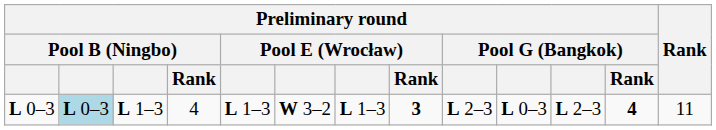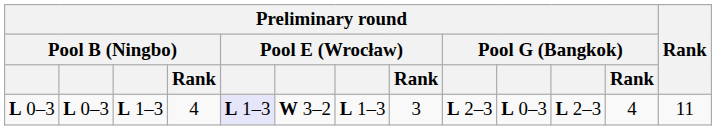(86, 109) lightblue background -> (86, 109) no background
(248, 109) no background -> (248, 109) lavender background
(416, 109) bold -> (416, 109) normal
(632, 109) bold -> (632, 109) normal
